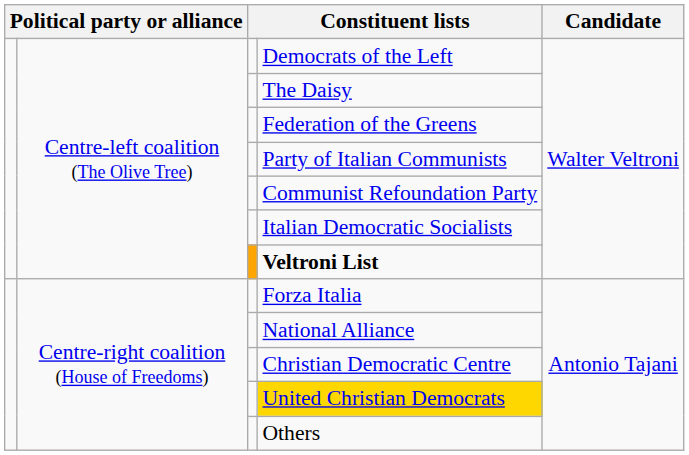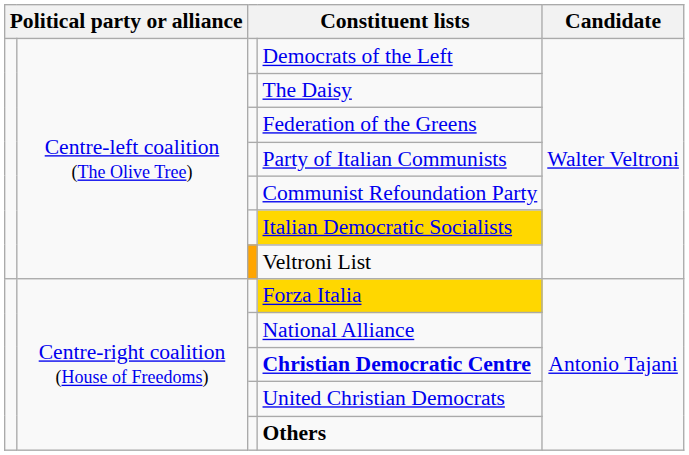(387, 227) no background -> (387, 227) gold background
(320, 261) bold -> (317, 261) normal
(312, 295) no background -> (312, 295) gold background
(387, 364) normal -> (397, 364) bold
(384, 398) gold background -> (384, 398) no background
(291, 432) normal -> (294, 432) bold
